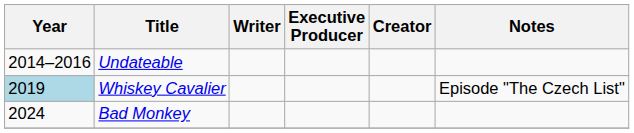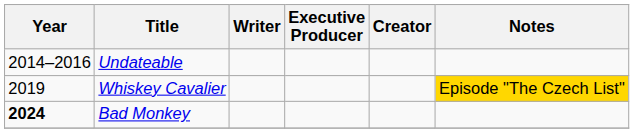(27, 88) lightblue background -> (27, 88) no background
(532, 88) no background -> (532, 88) gold background
(27, 114) normal -> (27, 114) bold
